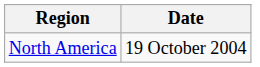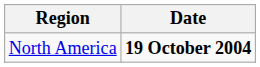(186, 47) normal -> (188, 47) bold
